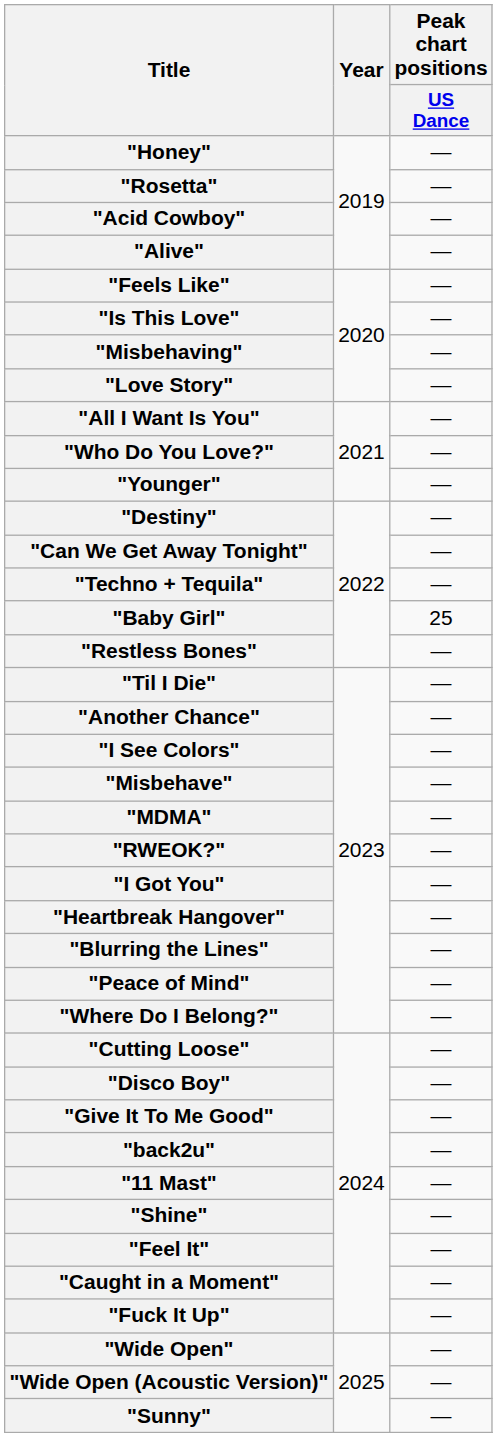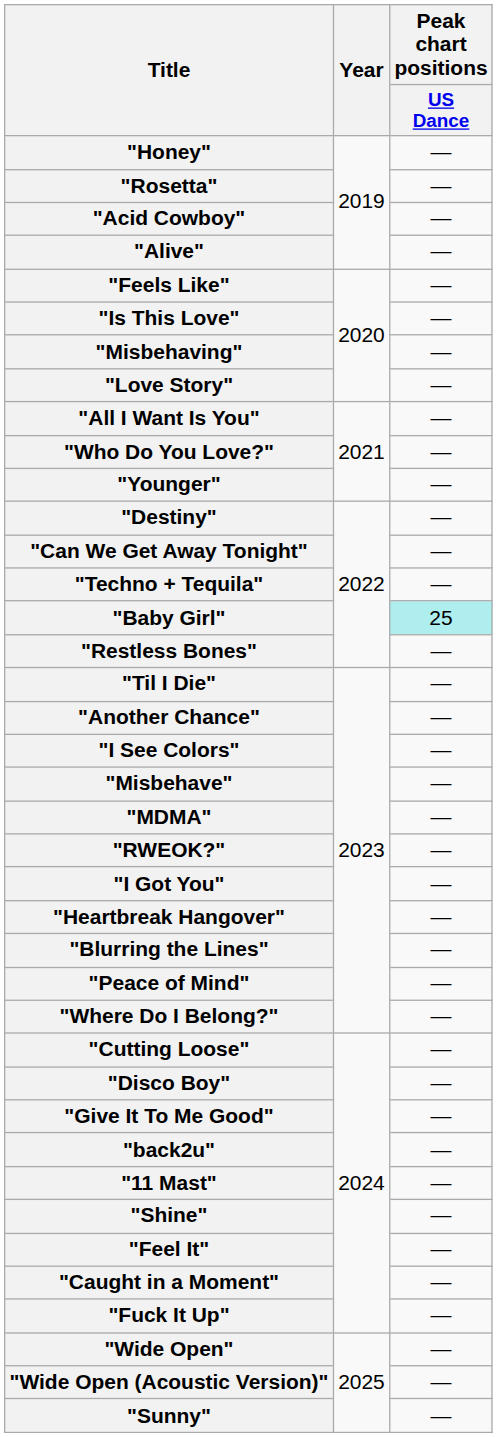(441, 617) no background -> (441, 617) paleturquoise background
